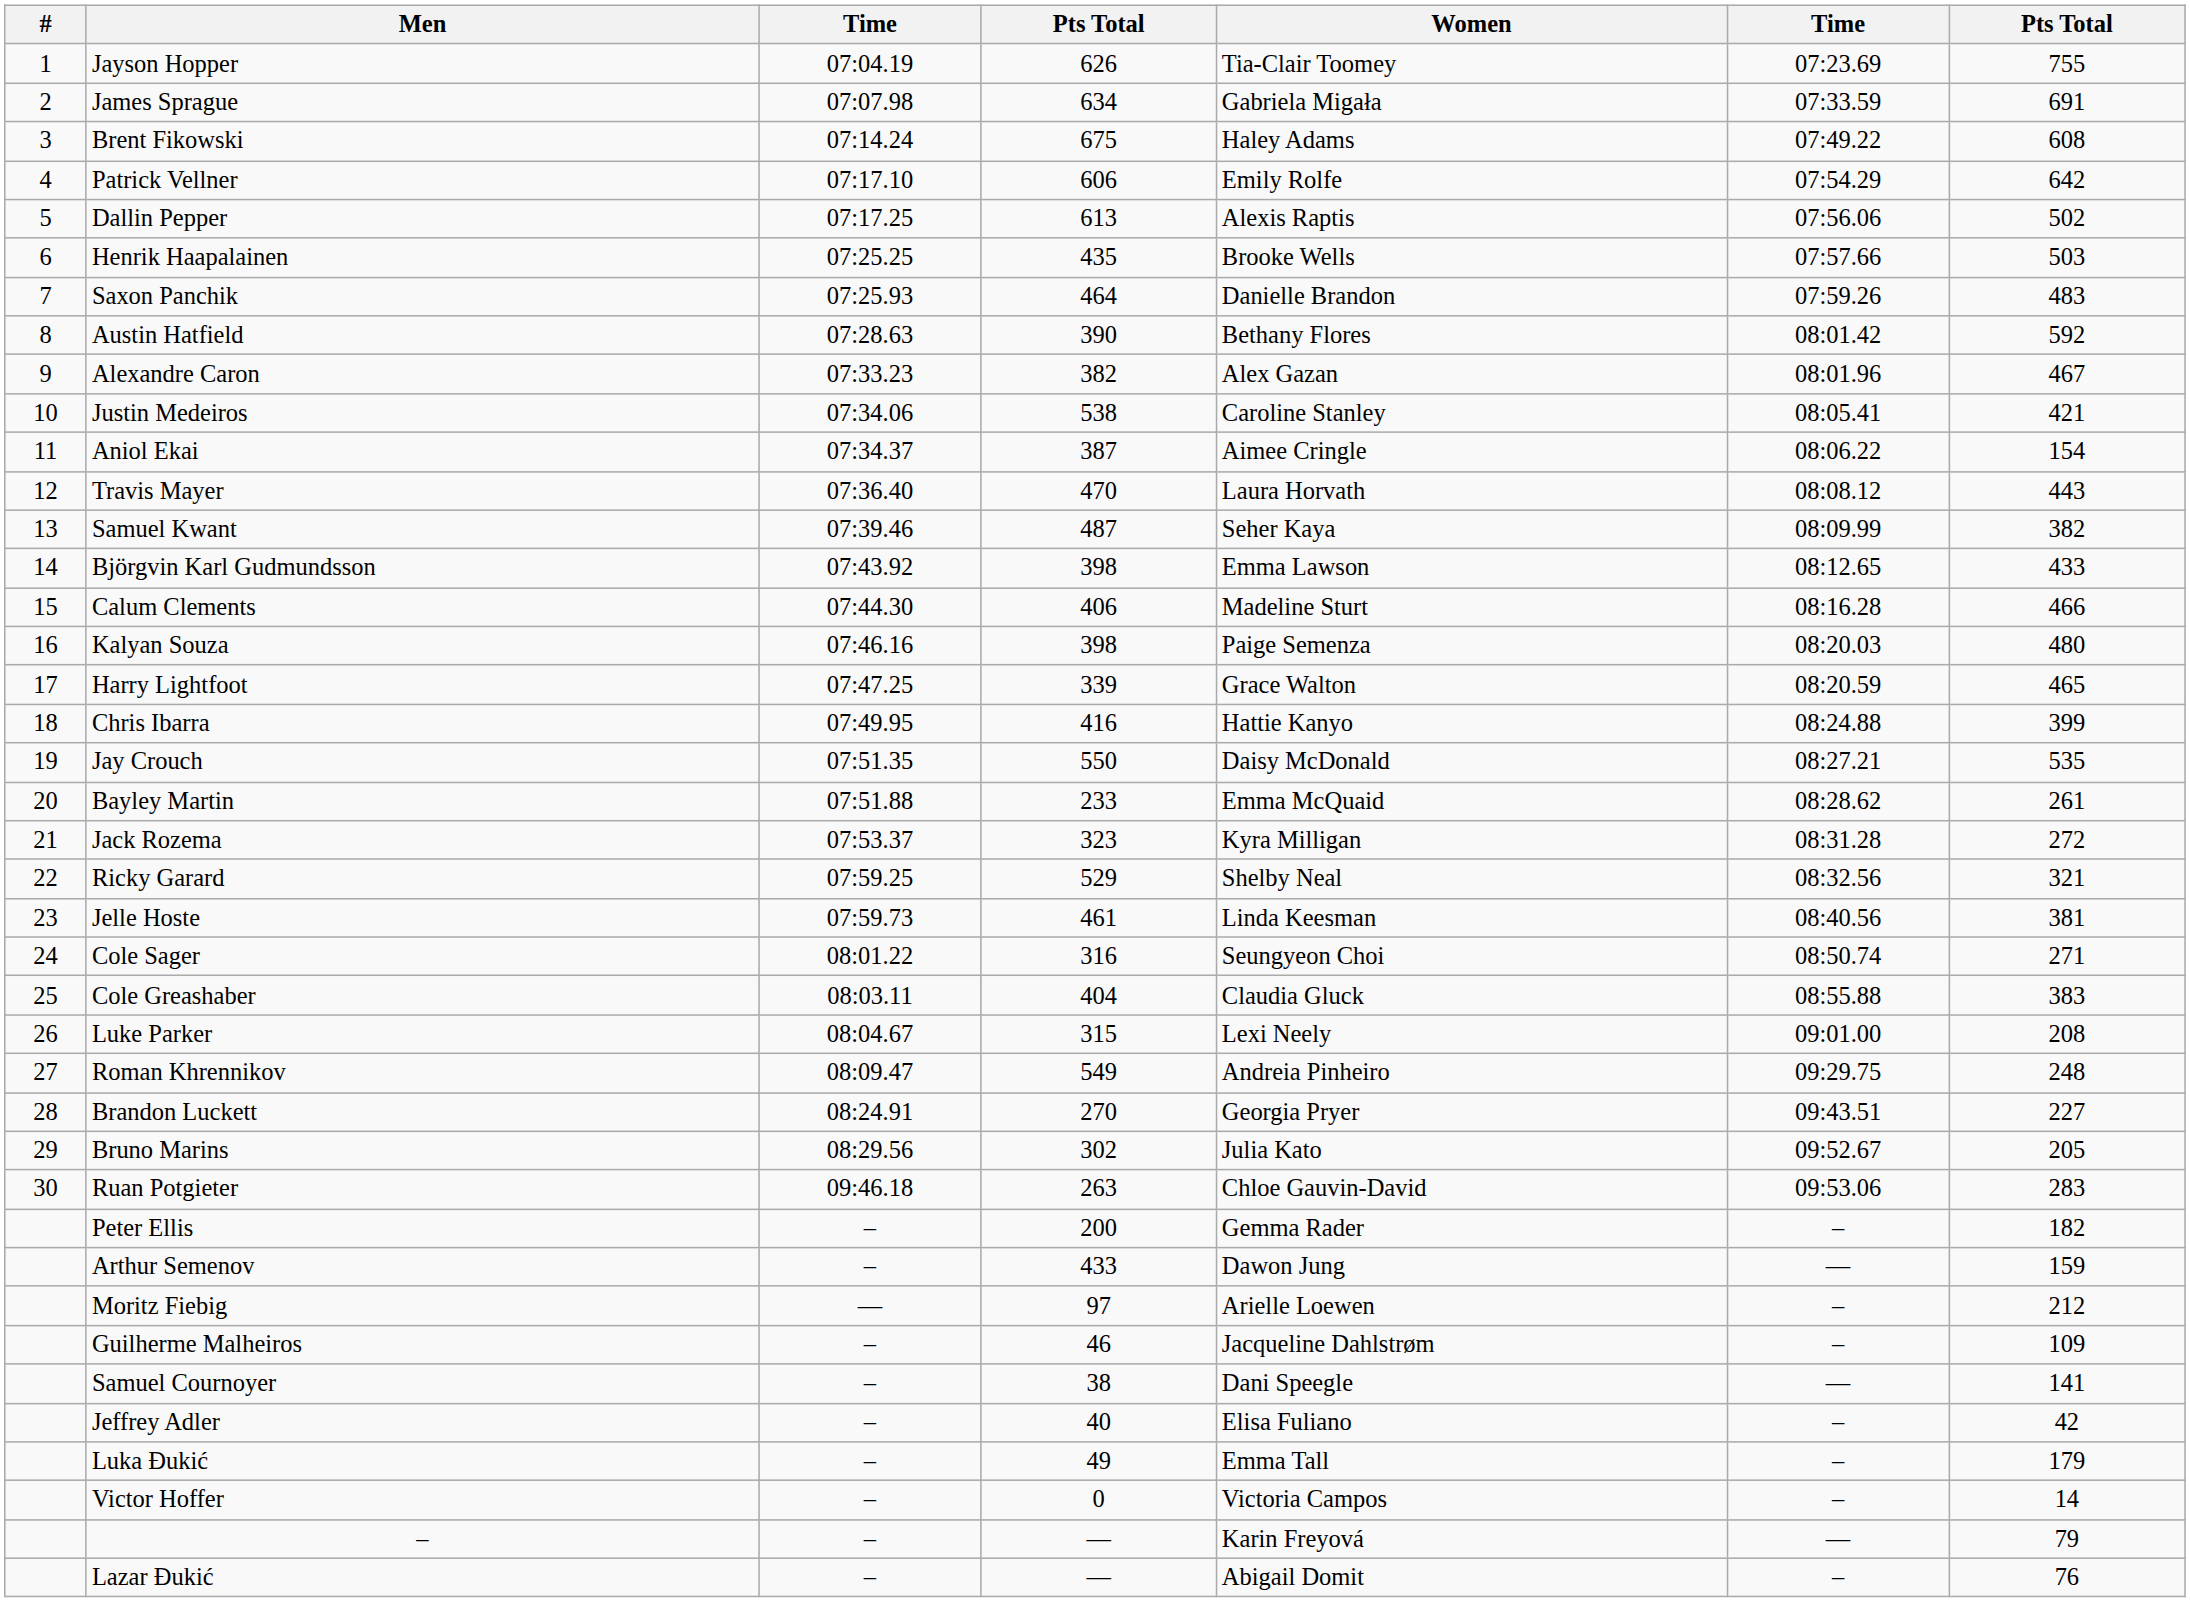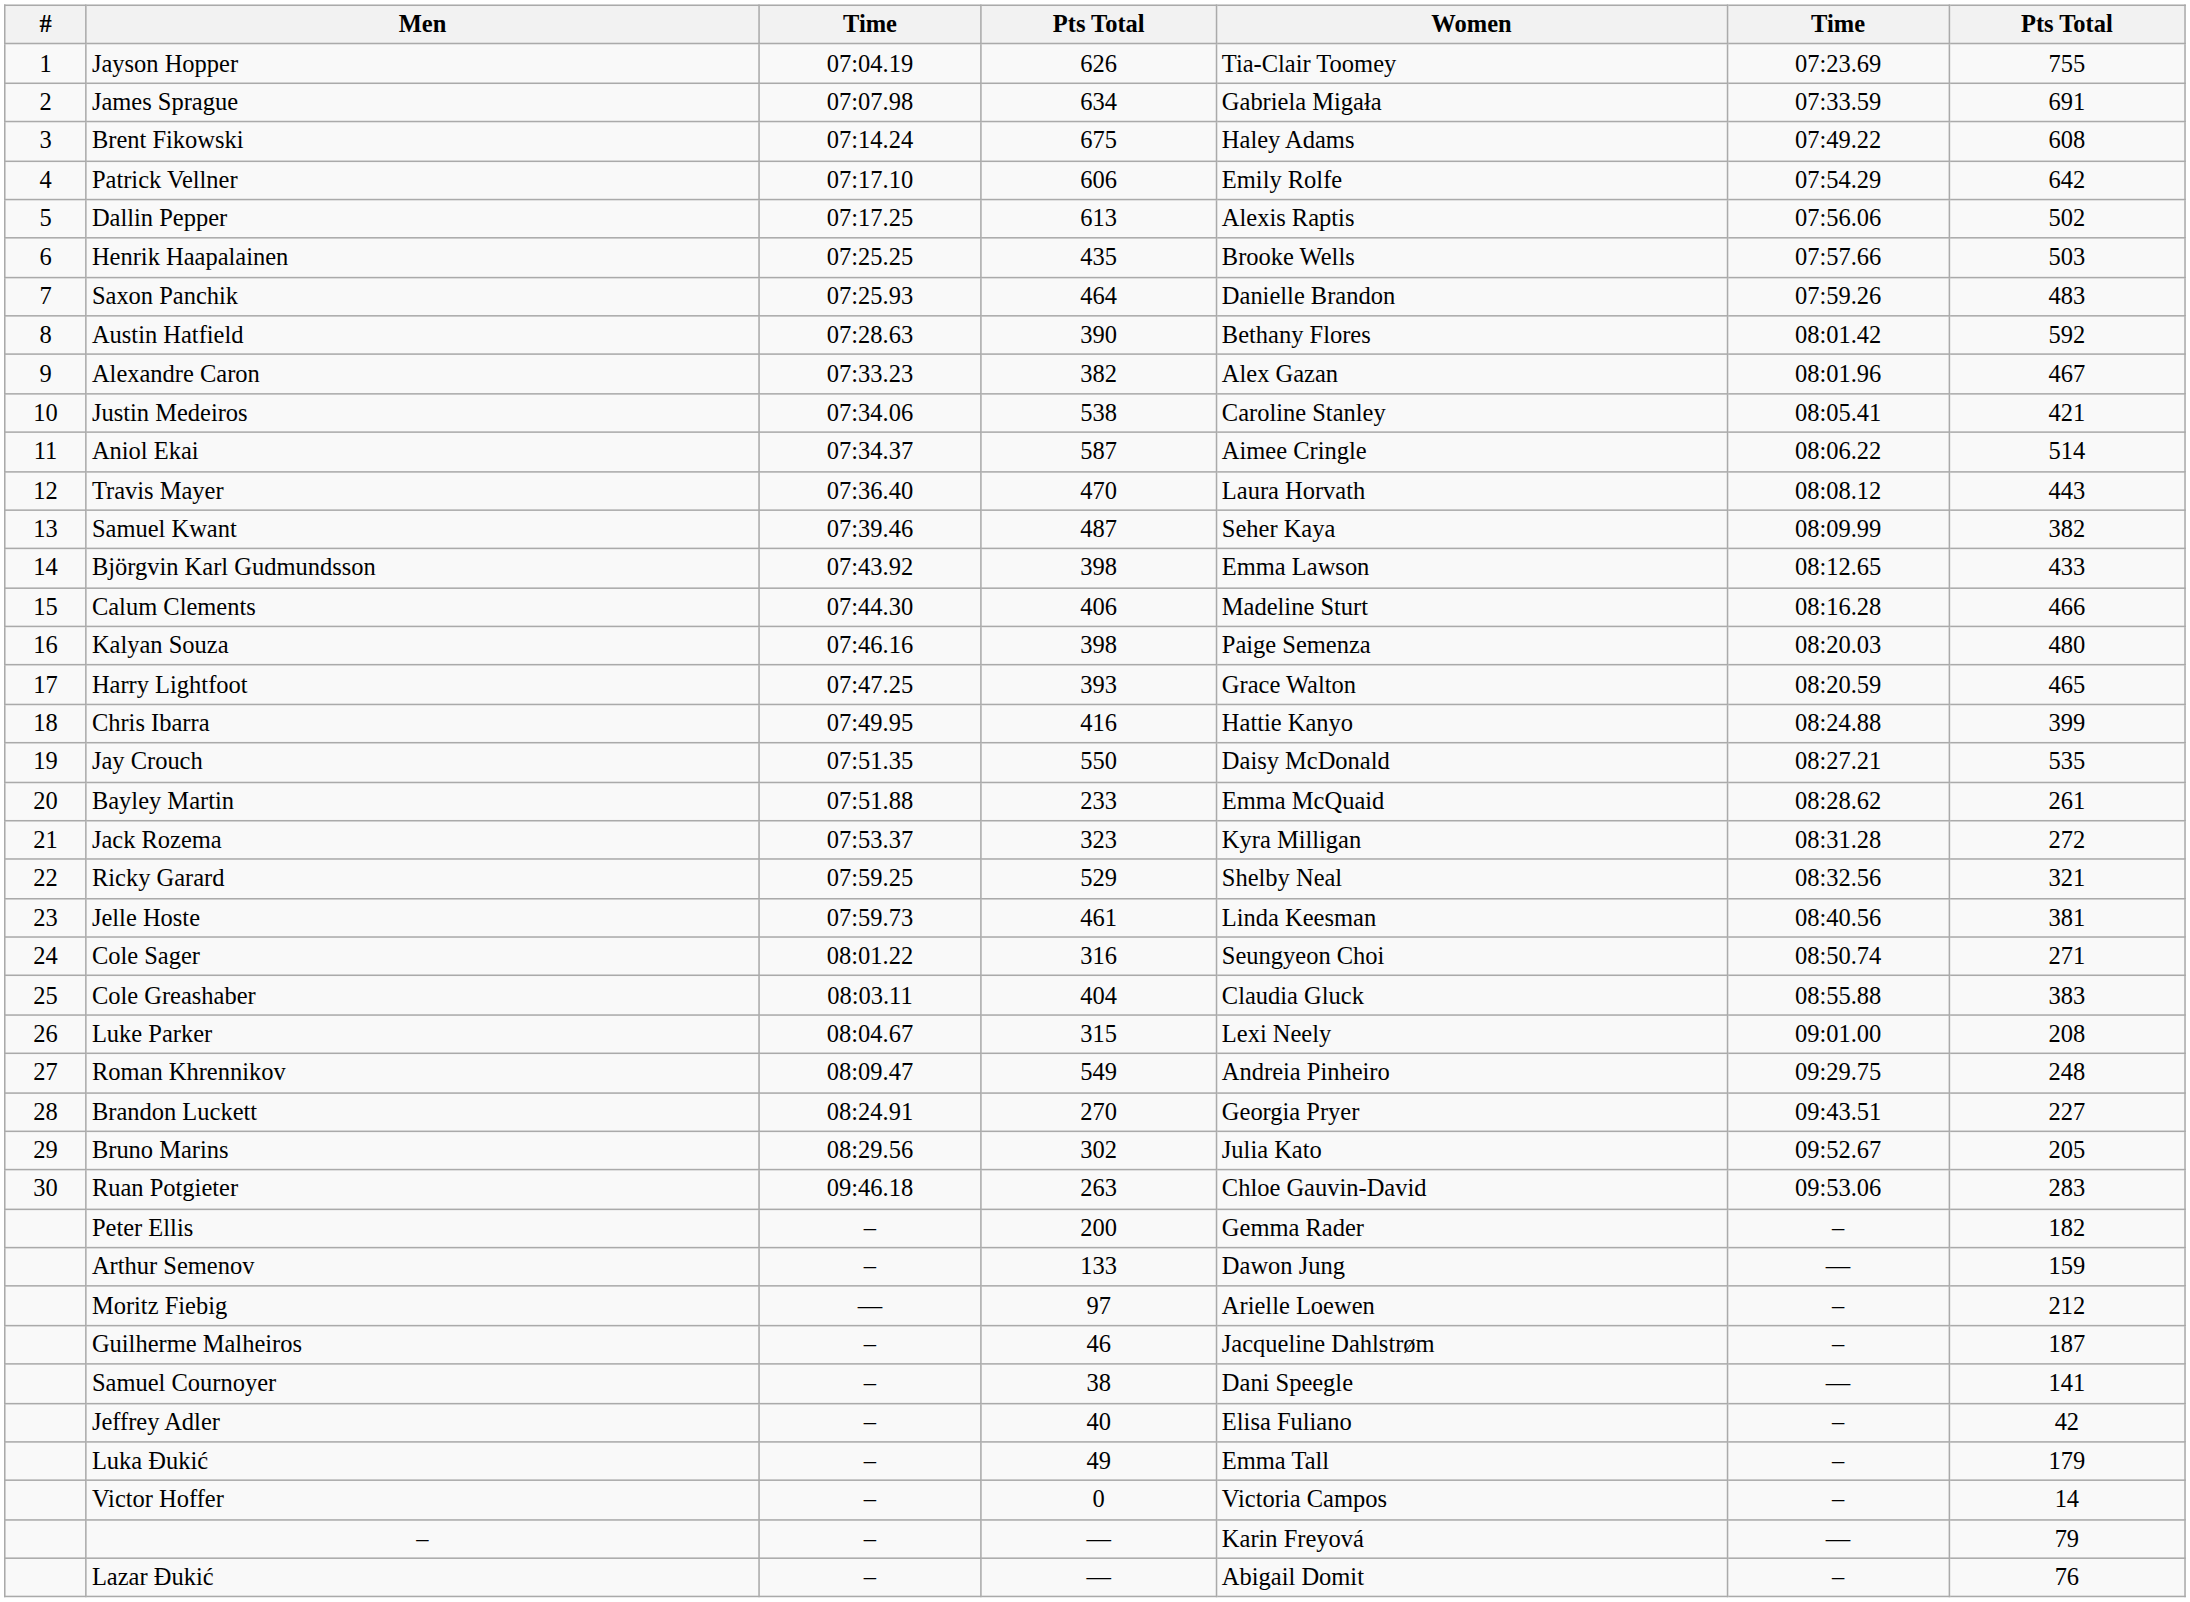(1099, 451) 387 -> (1099, 451) 587
(2067, 451) 154 -> (2067, 451) 514
(1099, 684) 339 -> (1099, 684) 393
(1099, 1266) 433 -> (1099, 1266) 133
(2067, 1344) 109 -> (2067, 1344) 187
